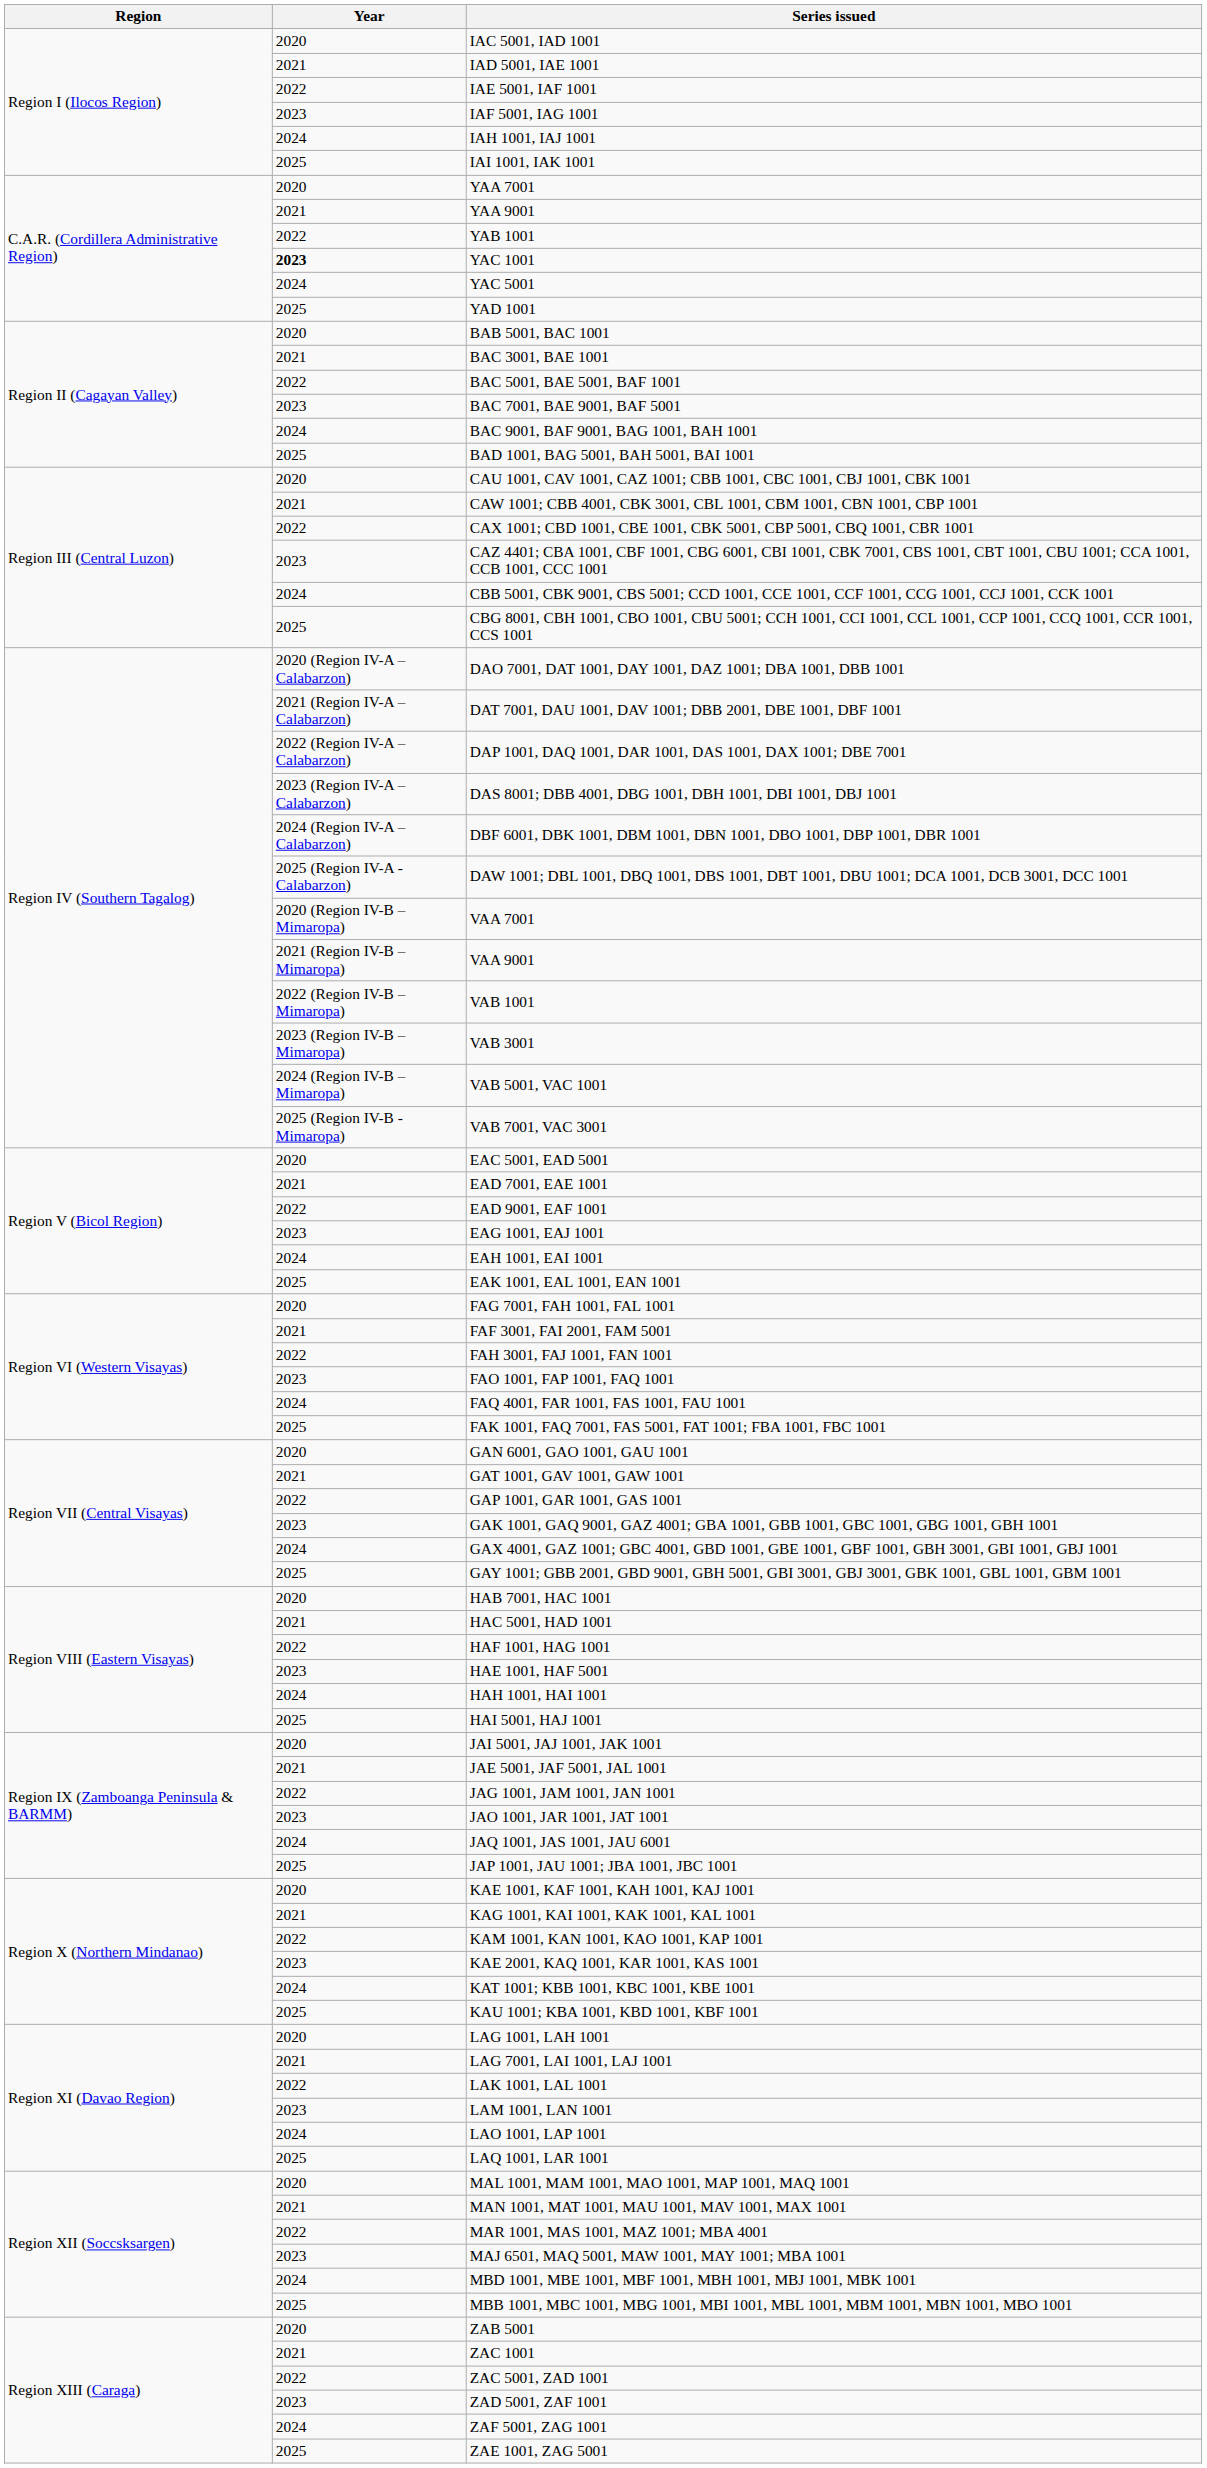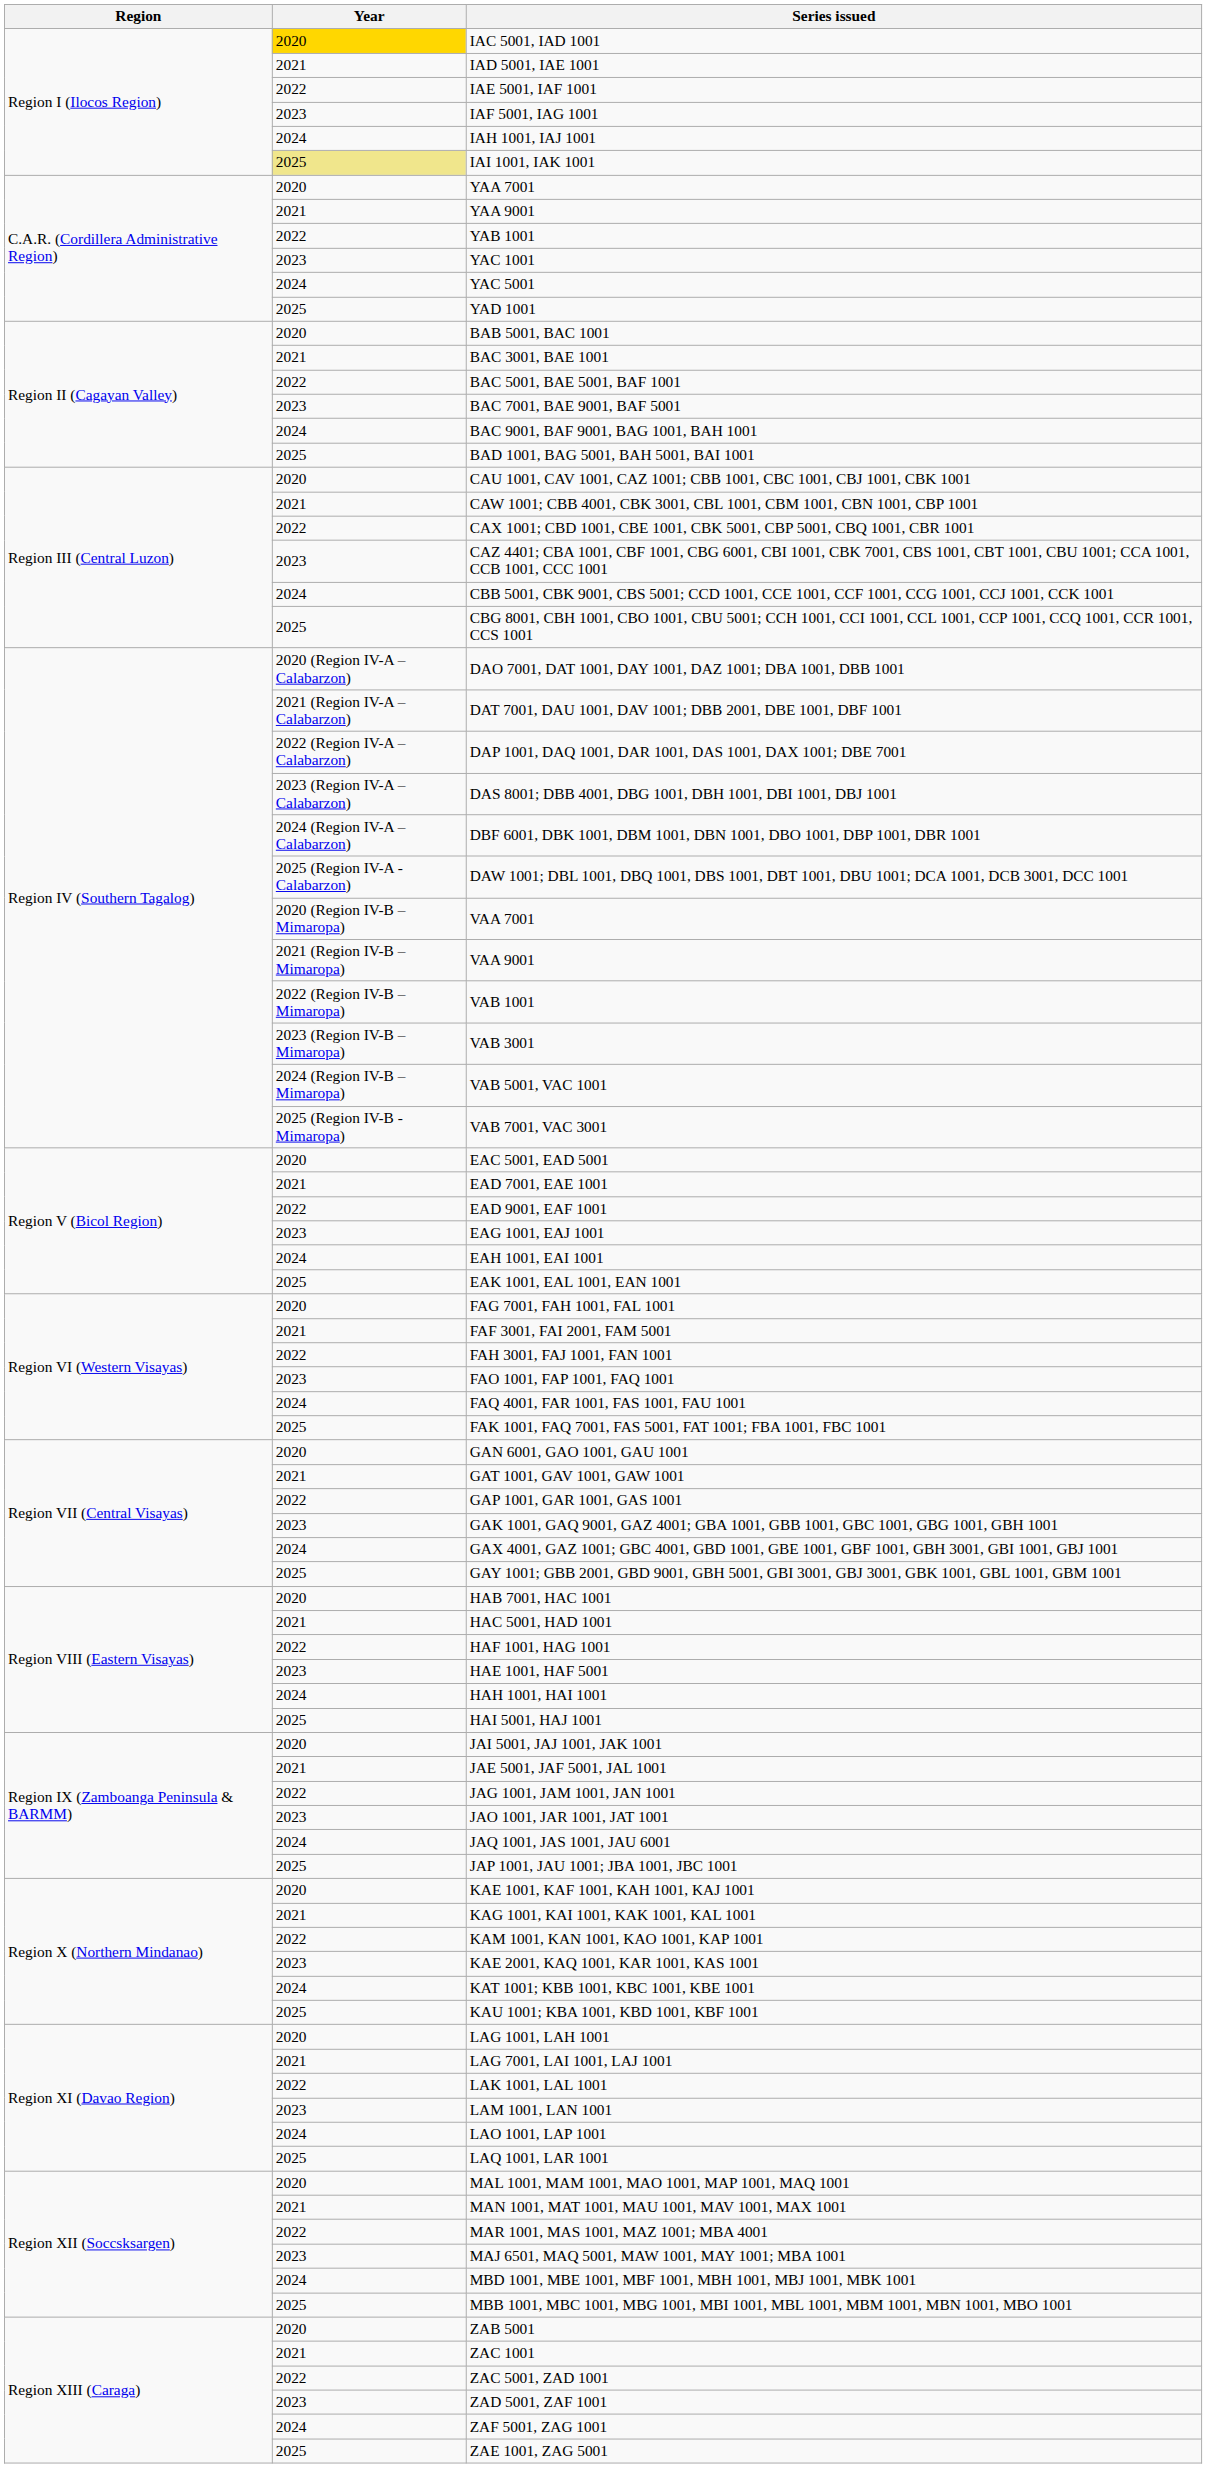(291, 41) no background -> (291, 41) gold background
(291, 162) no background -> (291, 162) khaki background
(291, 260) bold -> (291, 260) normal
